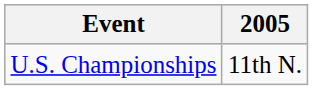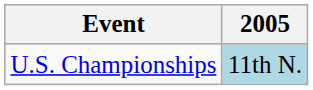(265, 63) no background -> (265, 63) lightblue background
